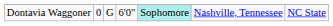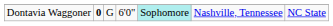(99, 12) normal -> (99, 12) bold
